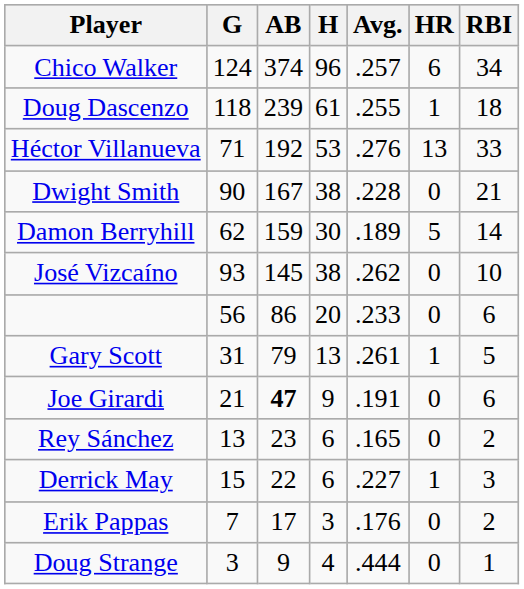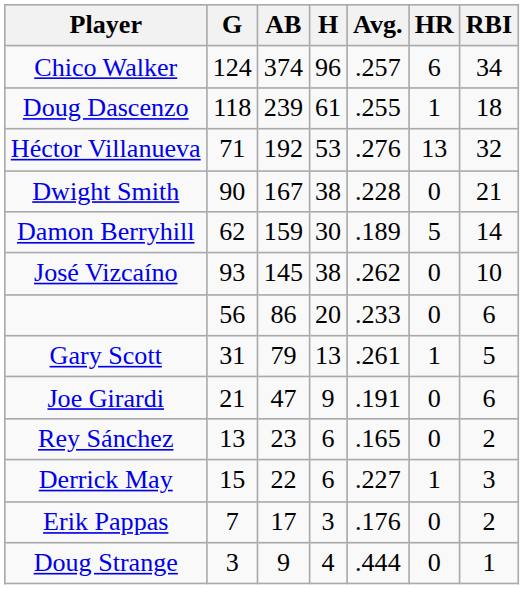(489, 149) 33 -> (489, 149) 32
(283, 397) bold -> (283, 397) normal
